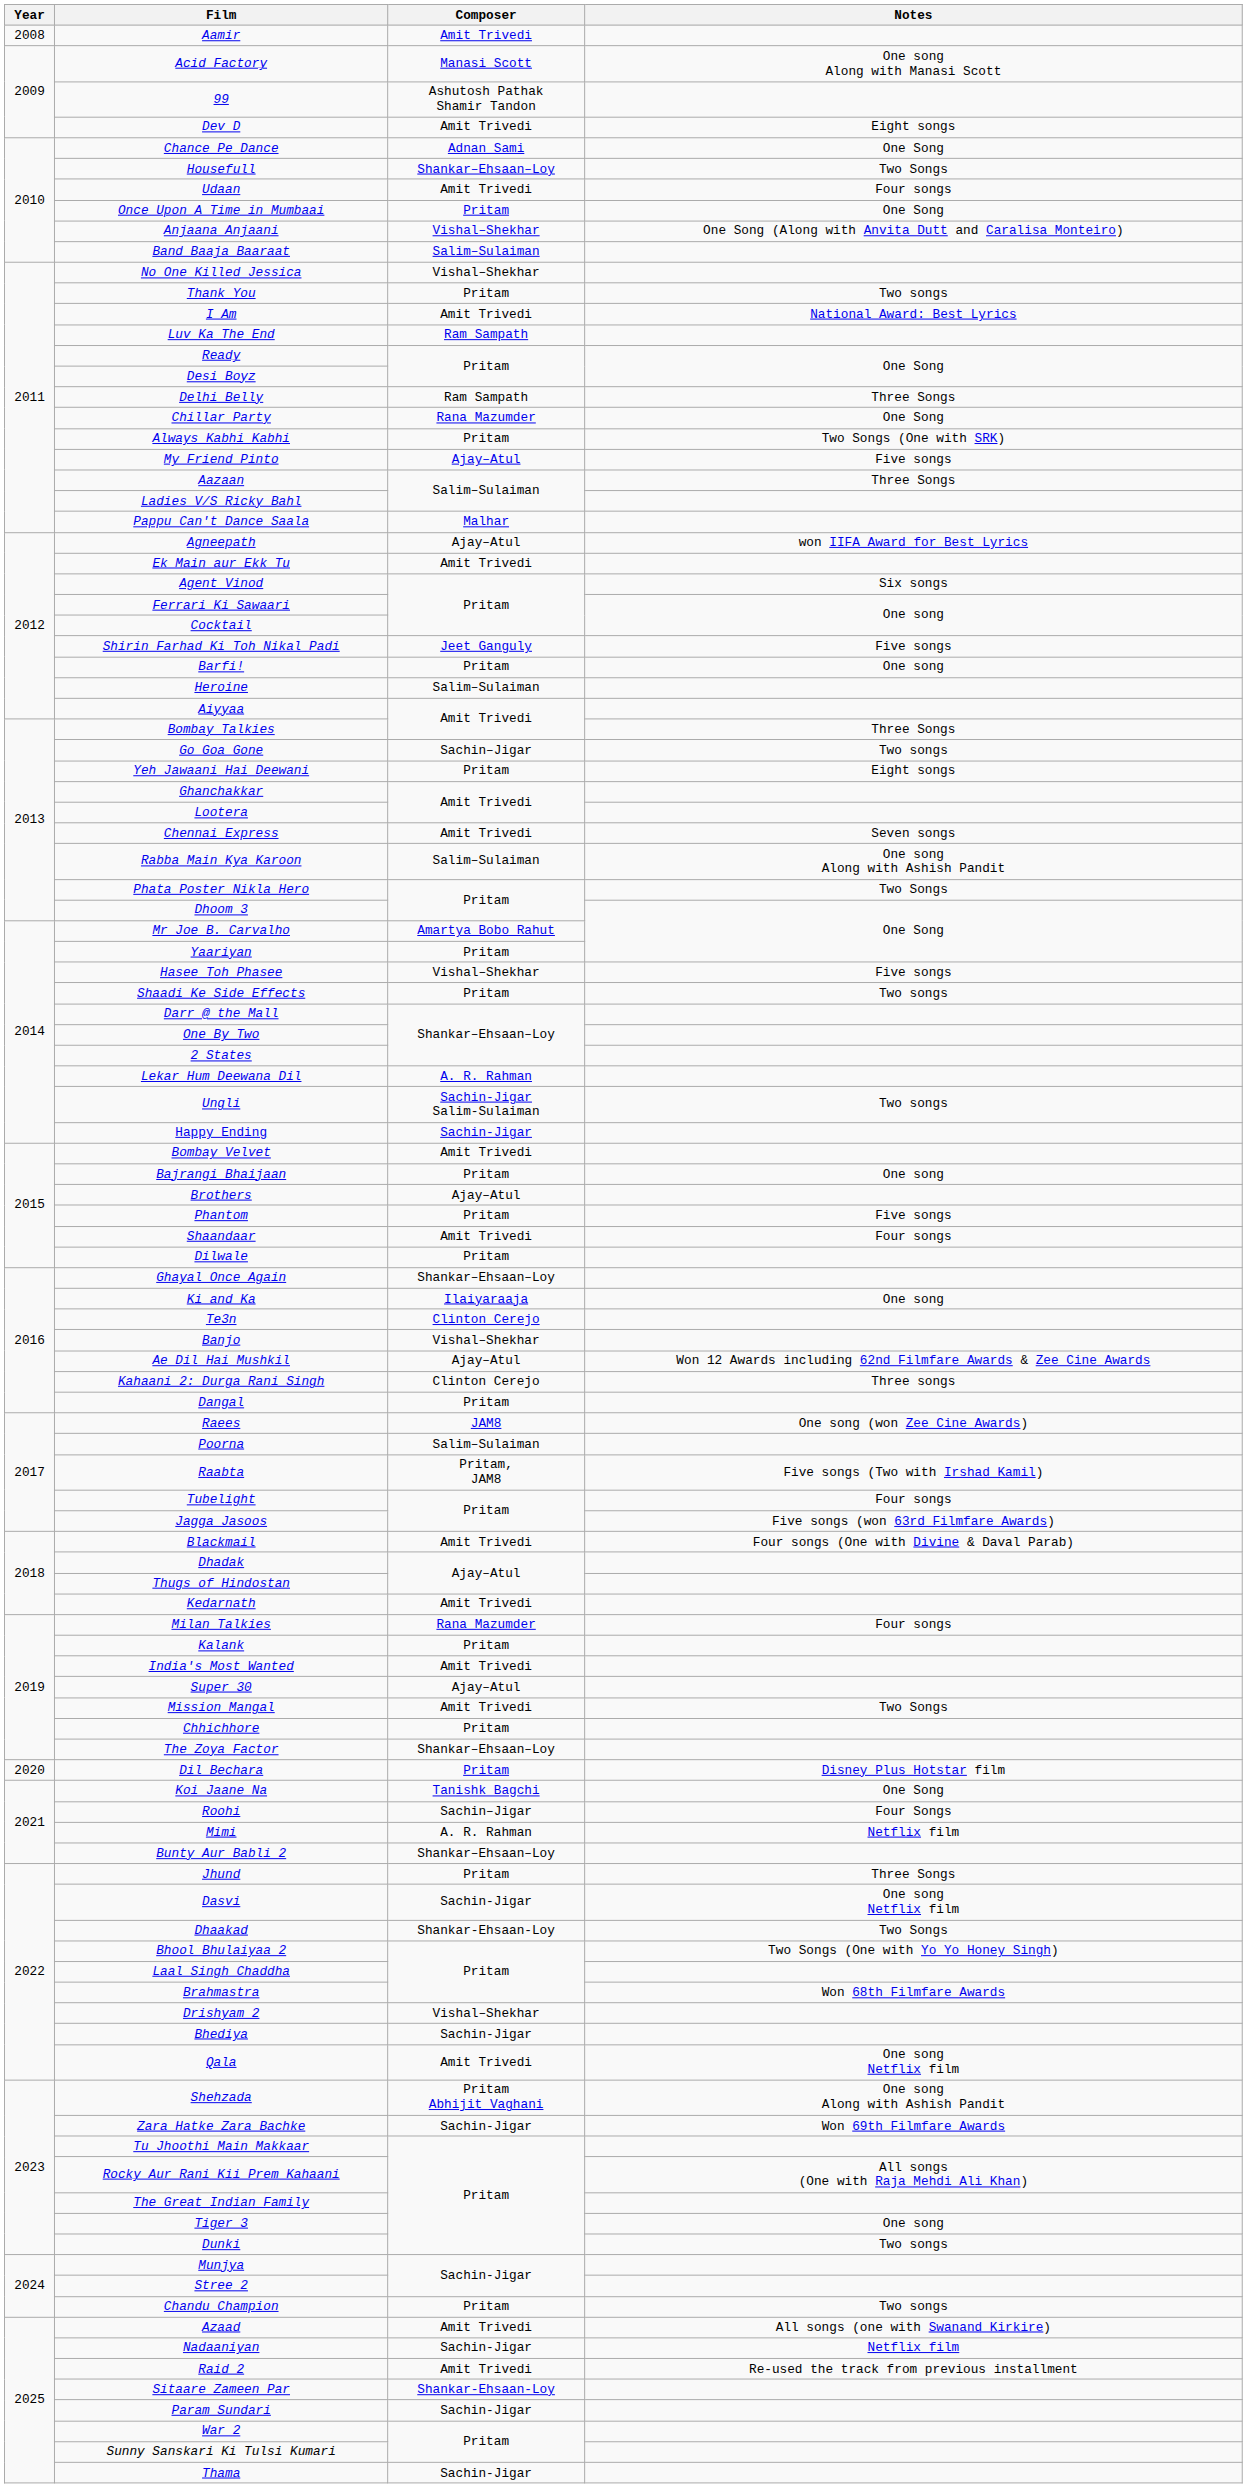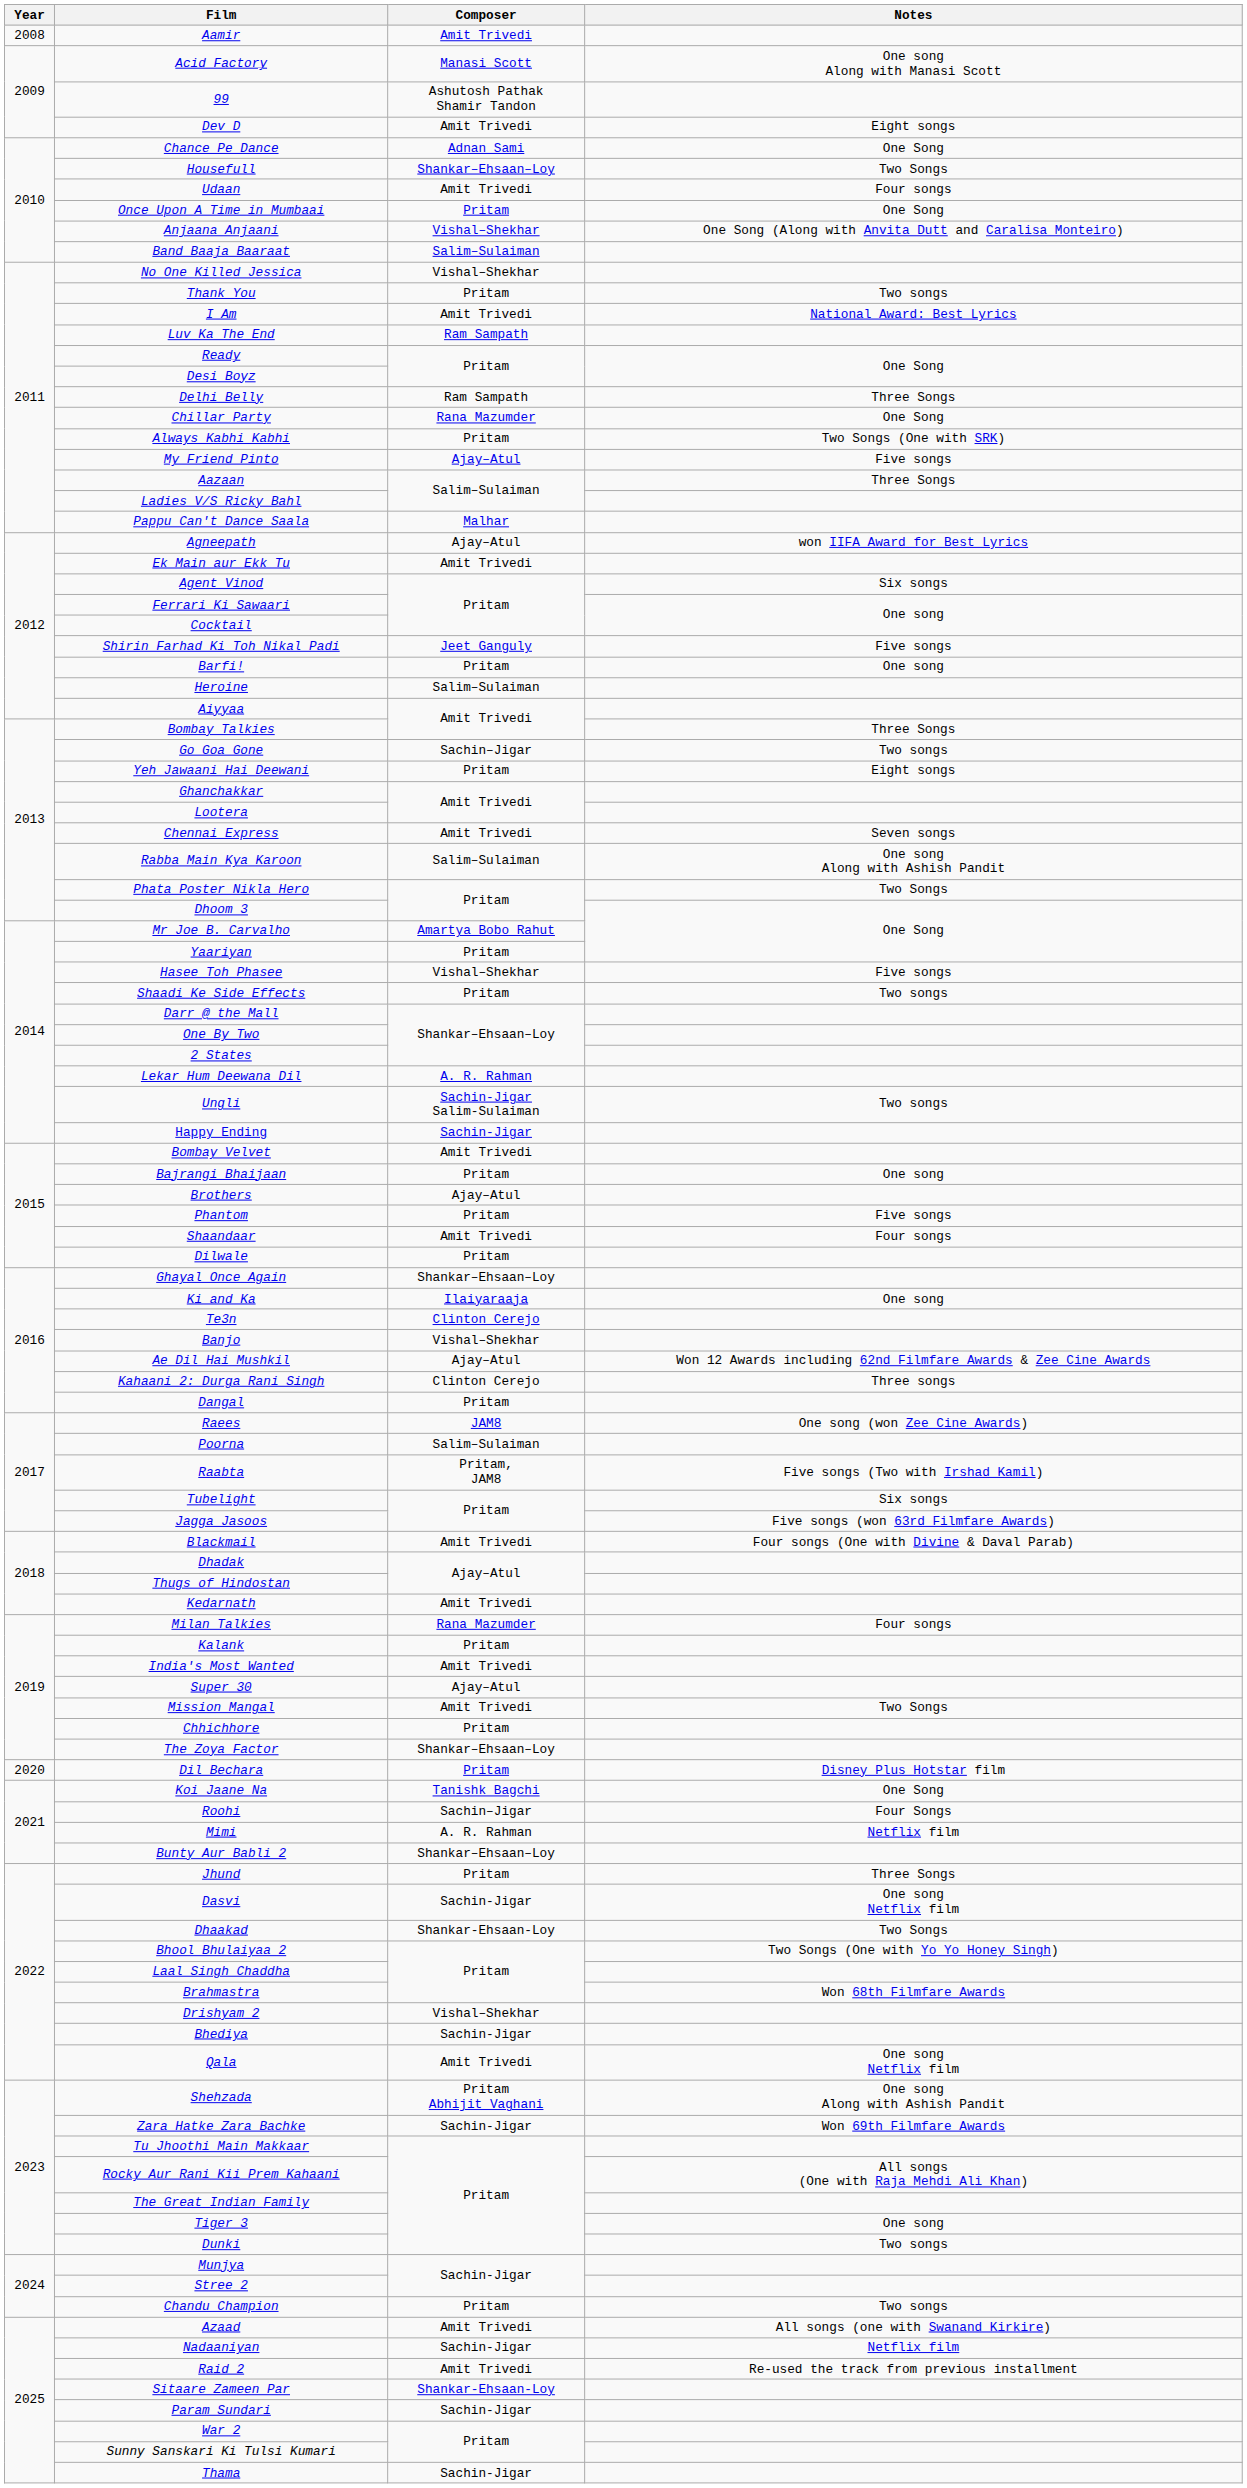(913, 1500) Four songs -> (913, 1500) Six songs
